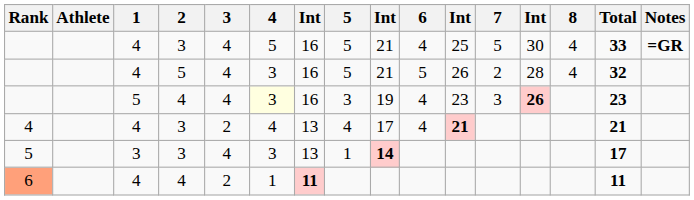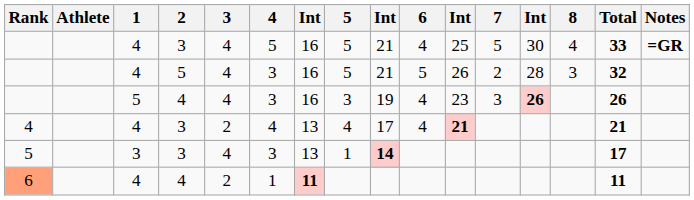(573, 72) 4 -> (573, 72) 3
(272, 99) lightyellow background -> (272, 99) no background
(618, 99) 23 -> (618, 99) 26
